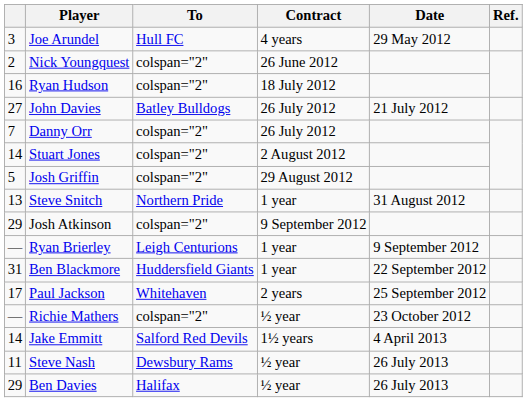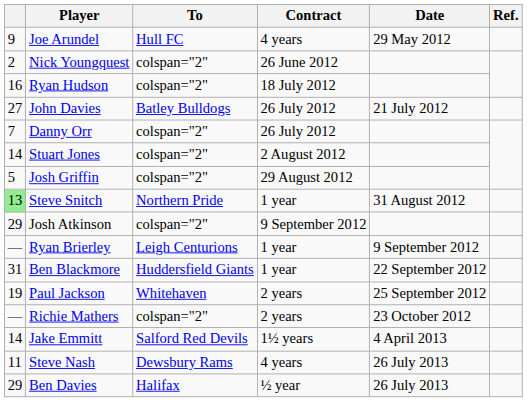(11, 39) 3 -> (11, 39) 9
(15, 200) no background -> (15, 200) lightgreen background
(15, 293) 17 -> (15, 293) 19
(280, 316) ½ year -> (281, 316) 2 years
(280, 362) ½ year -> (281, 362) 4 years
